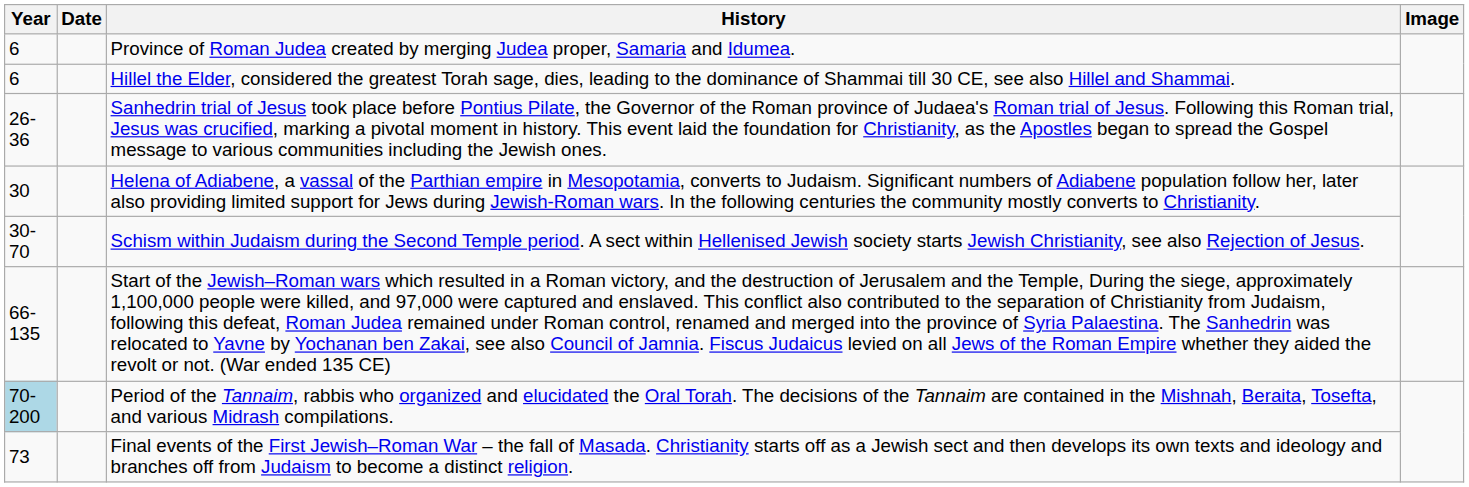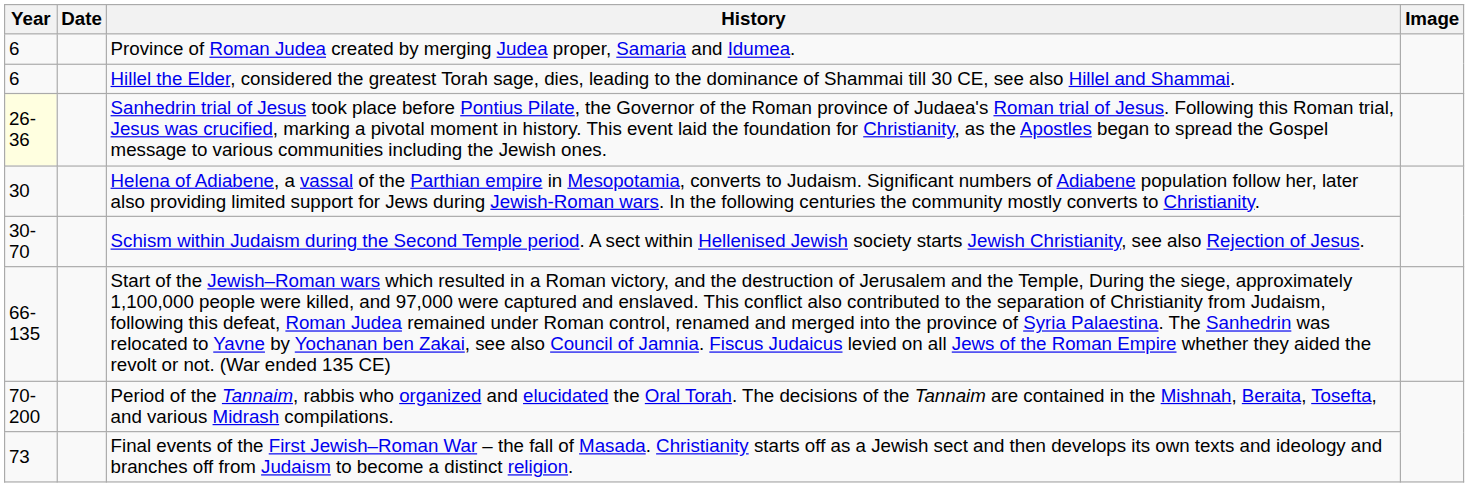(22, 129) no background -> (22, 129) lightyellow background
(25, 406) lightblue background -> (25, 406) no background
